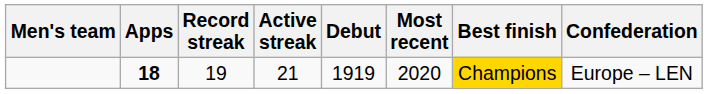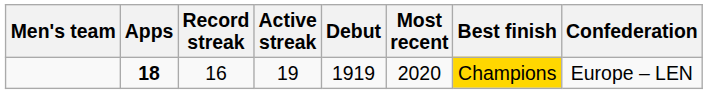(216, 73) 19 -> (216, 73) 16
(288, 73) 21 -> (288, 73) 19
